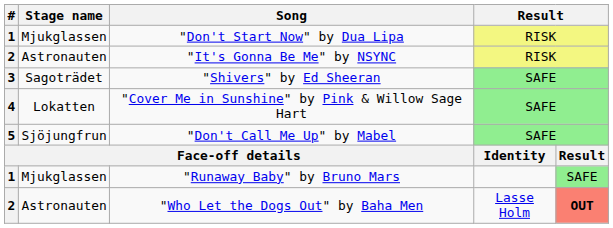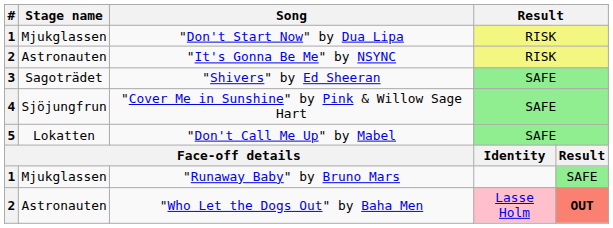(64, 106) Lokatten -> (64, 106) Sjöjungfrun
(64, 135) Sjöjungfrun -> (64, 135) Lokatten
(515, 205) no background -> (515, 205) pink background
